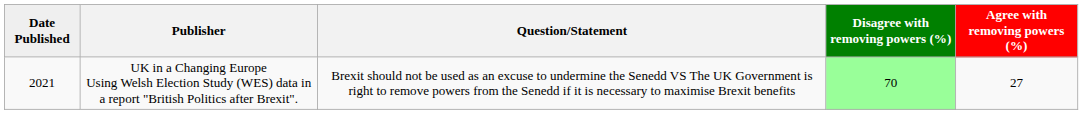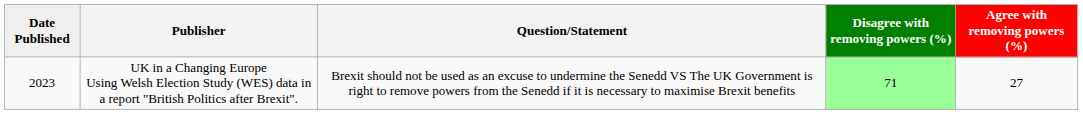(42, 83) 2021 -> (42, 83) 2023
(891, 83) 70 -> (891, 83) 71
